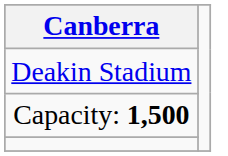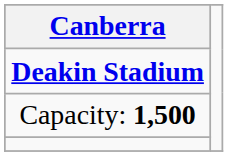(101, 70) normal -> (108, 70) bold
